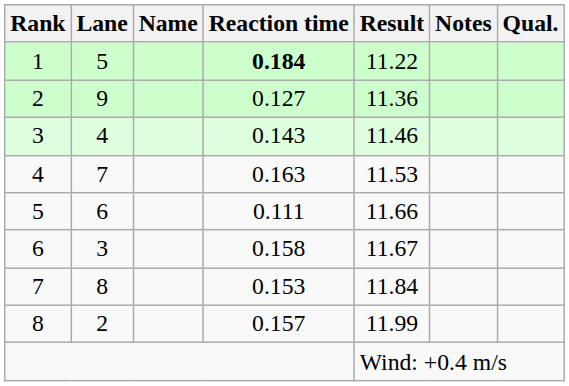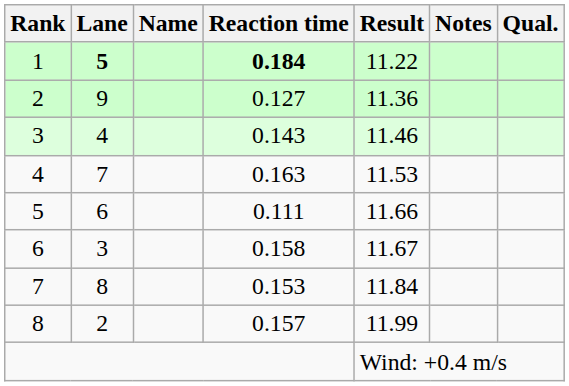(102, 60) normal -> (102, 60) bold
